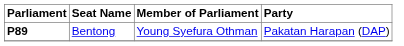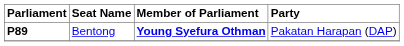(197, 31) normal -> (201, 31) bold
